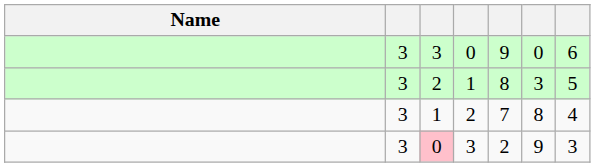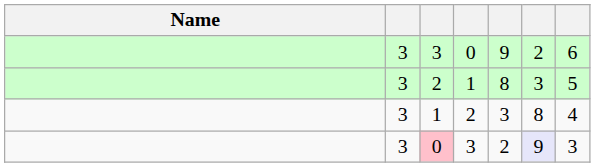(539, 51) 0 -> (539, 51) 2
(505, 114) 7 -> (505, 114) 3
(539, 146) no background -> (539, 146) lavender background
